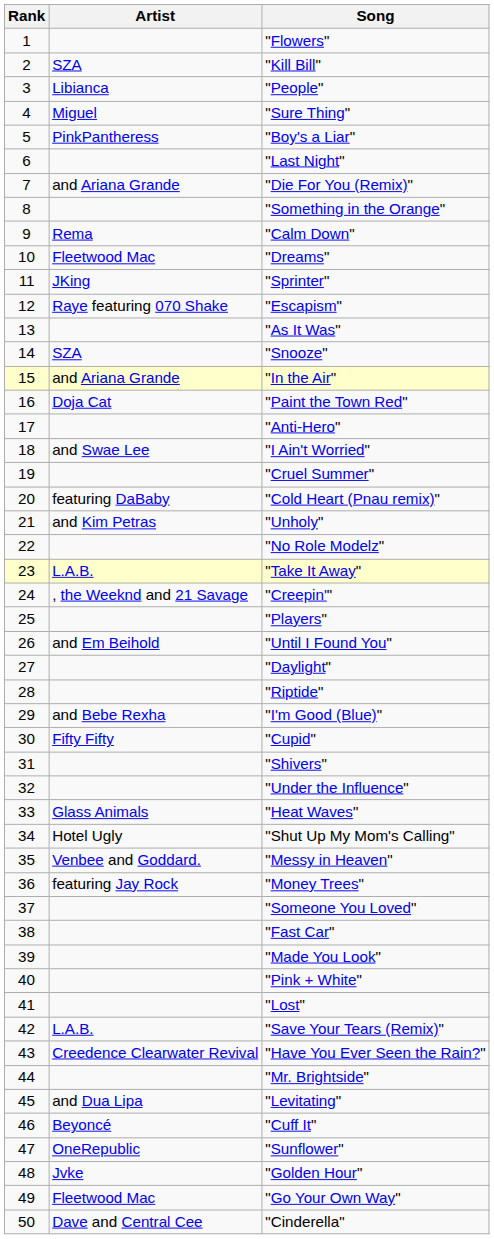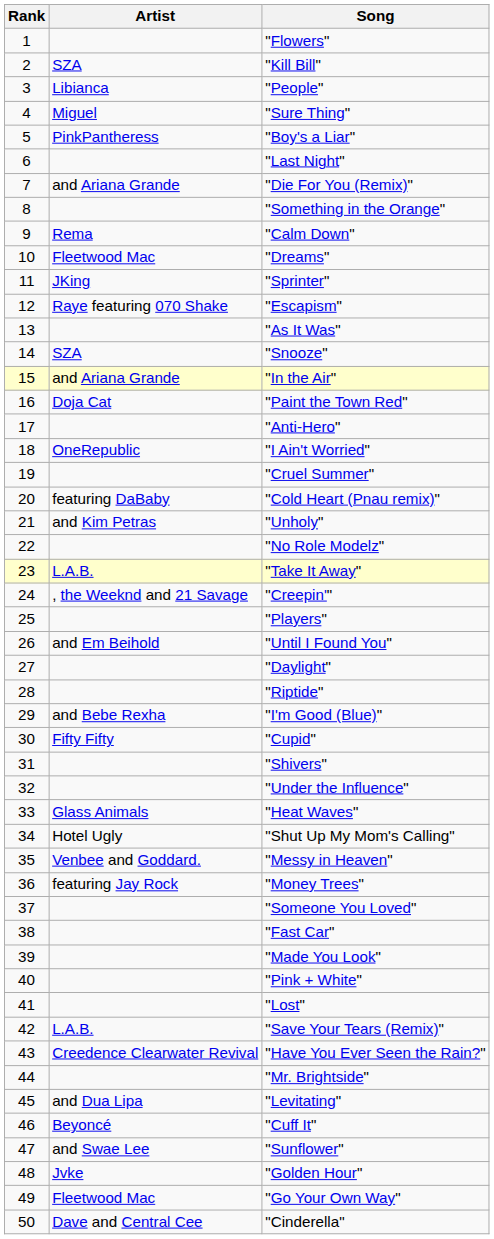(101, 450) and Swae Lee -> (96, 450) OneRepublic
(96, 1149) OneRepublic -> (101, 1149) and Swae Lee
